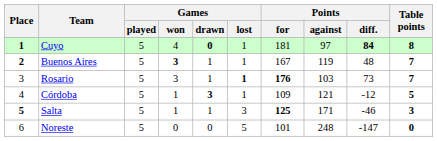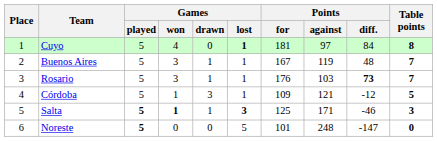(21, 45) bold -> (21, 45) normal
(210, 45) bold -> (210, 45) normal
(244, 45) normal -> (244, 45) bold
(368, 45) bold -> (368, 45) normal
(21, 62) bold -> (21, 62) normal
(176, 62) bold -> (176, 62) normal
(244, 78) bold -> (244, 78) normal
(283, 78) bold -> (283, 78) normal
(368, 78) normal -> (368, 78) bold
(210, 95) bold -> (210, 95) normal
(21, 111) bold -> (21, 111) normal
(141, 111) normal -> (141, 111) bold
(176, 111) normal -> (176, 111) bold
(244, 111) normal -> (244, 111) bold
(283, 111) bold -> (283, 111) normal
(141, 128) normal -> (141, 128) bold
